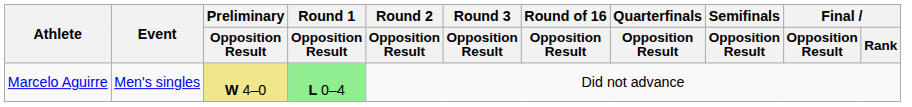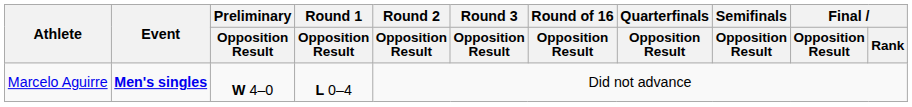(157, 83) normal -> (161, 83) bold
(246, 91) khaki background -> (253, 91) no background
(327, 91) lightgreen background -> (334, 91) no background
